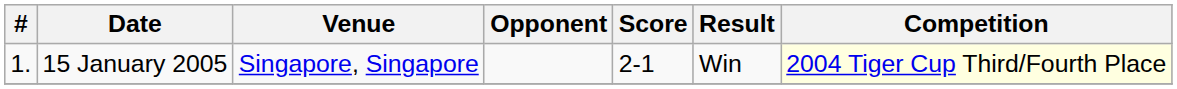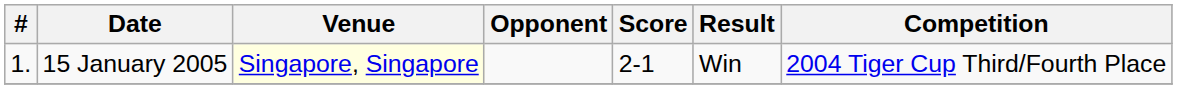(359, 63) no background -> (359, 63) lightyellow background
(976, 63) lightyellow background -> (976, 63) no background
